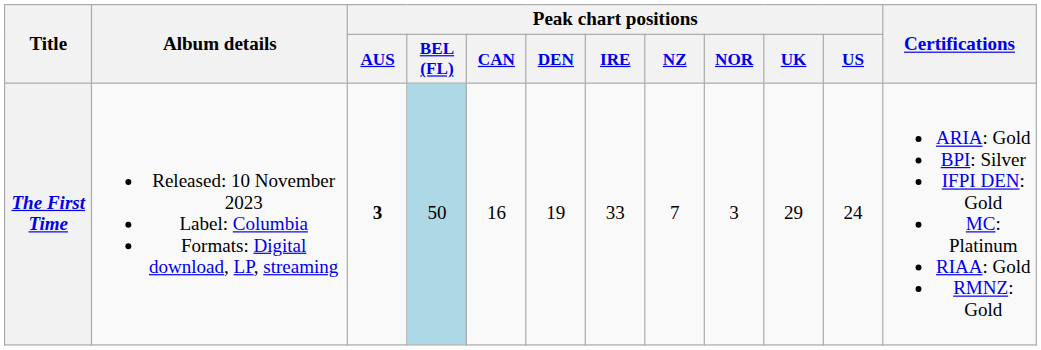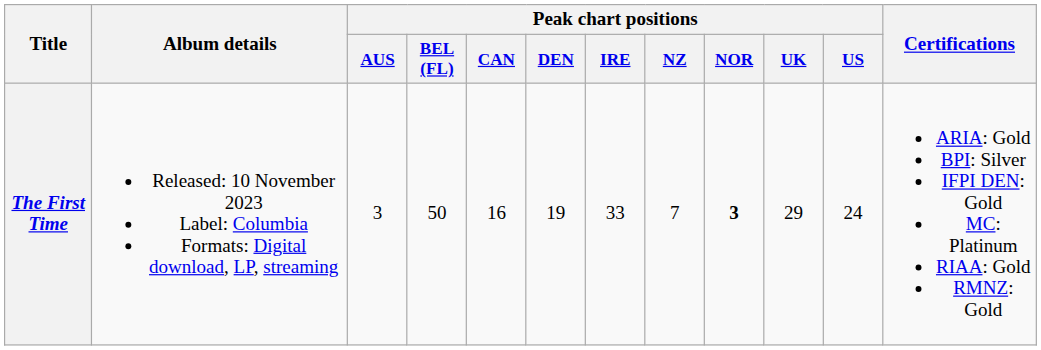(378, 213) bold -> (378, 213) normal
(437, 213) lightblue background -> (437, 213) no background
(734, 213) normal -> (734, 213) bold
